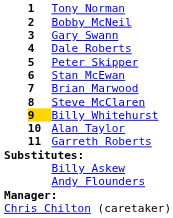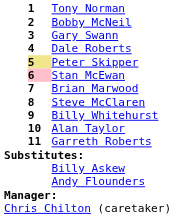(31, 62) no background -> (31, 62) khaki background
(31, 75) no background -> (31, 75) pink background
(31, 115) gold background -> (31, 115) no background
